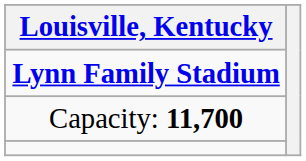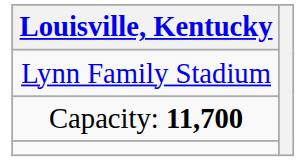(146, 72) bold -> (146, 72) normal
